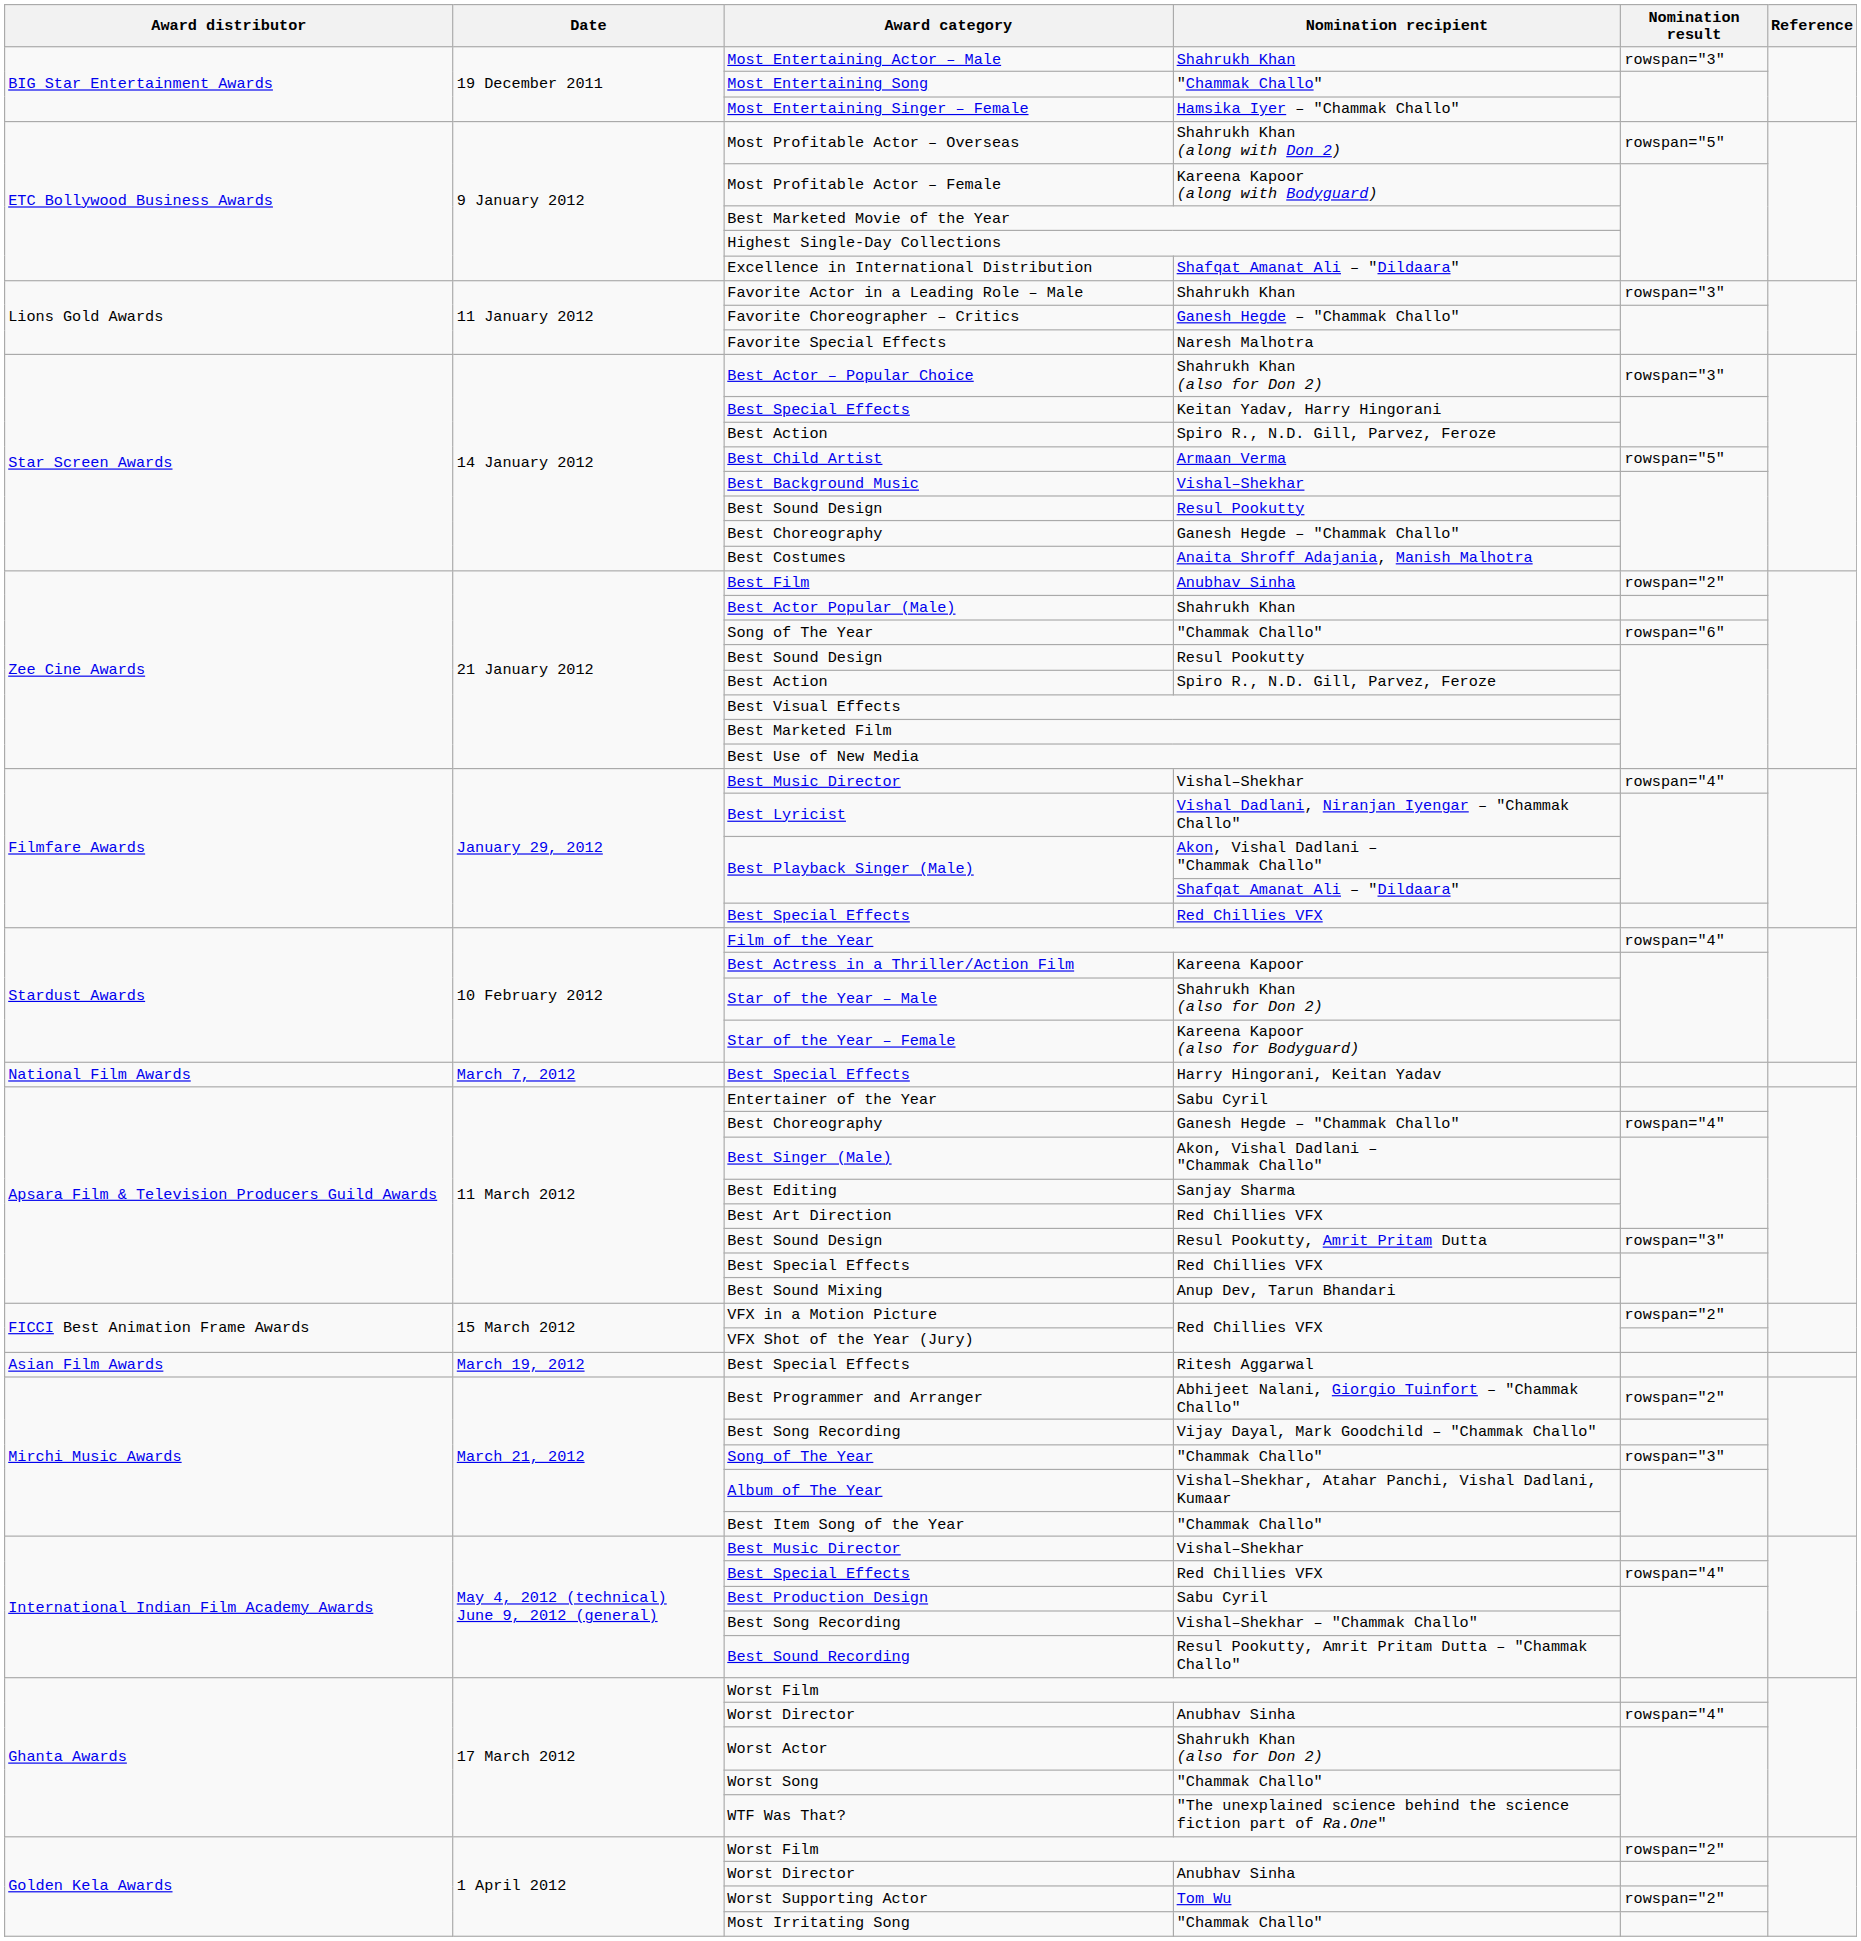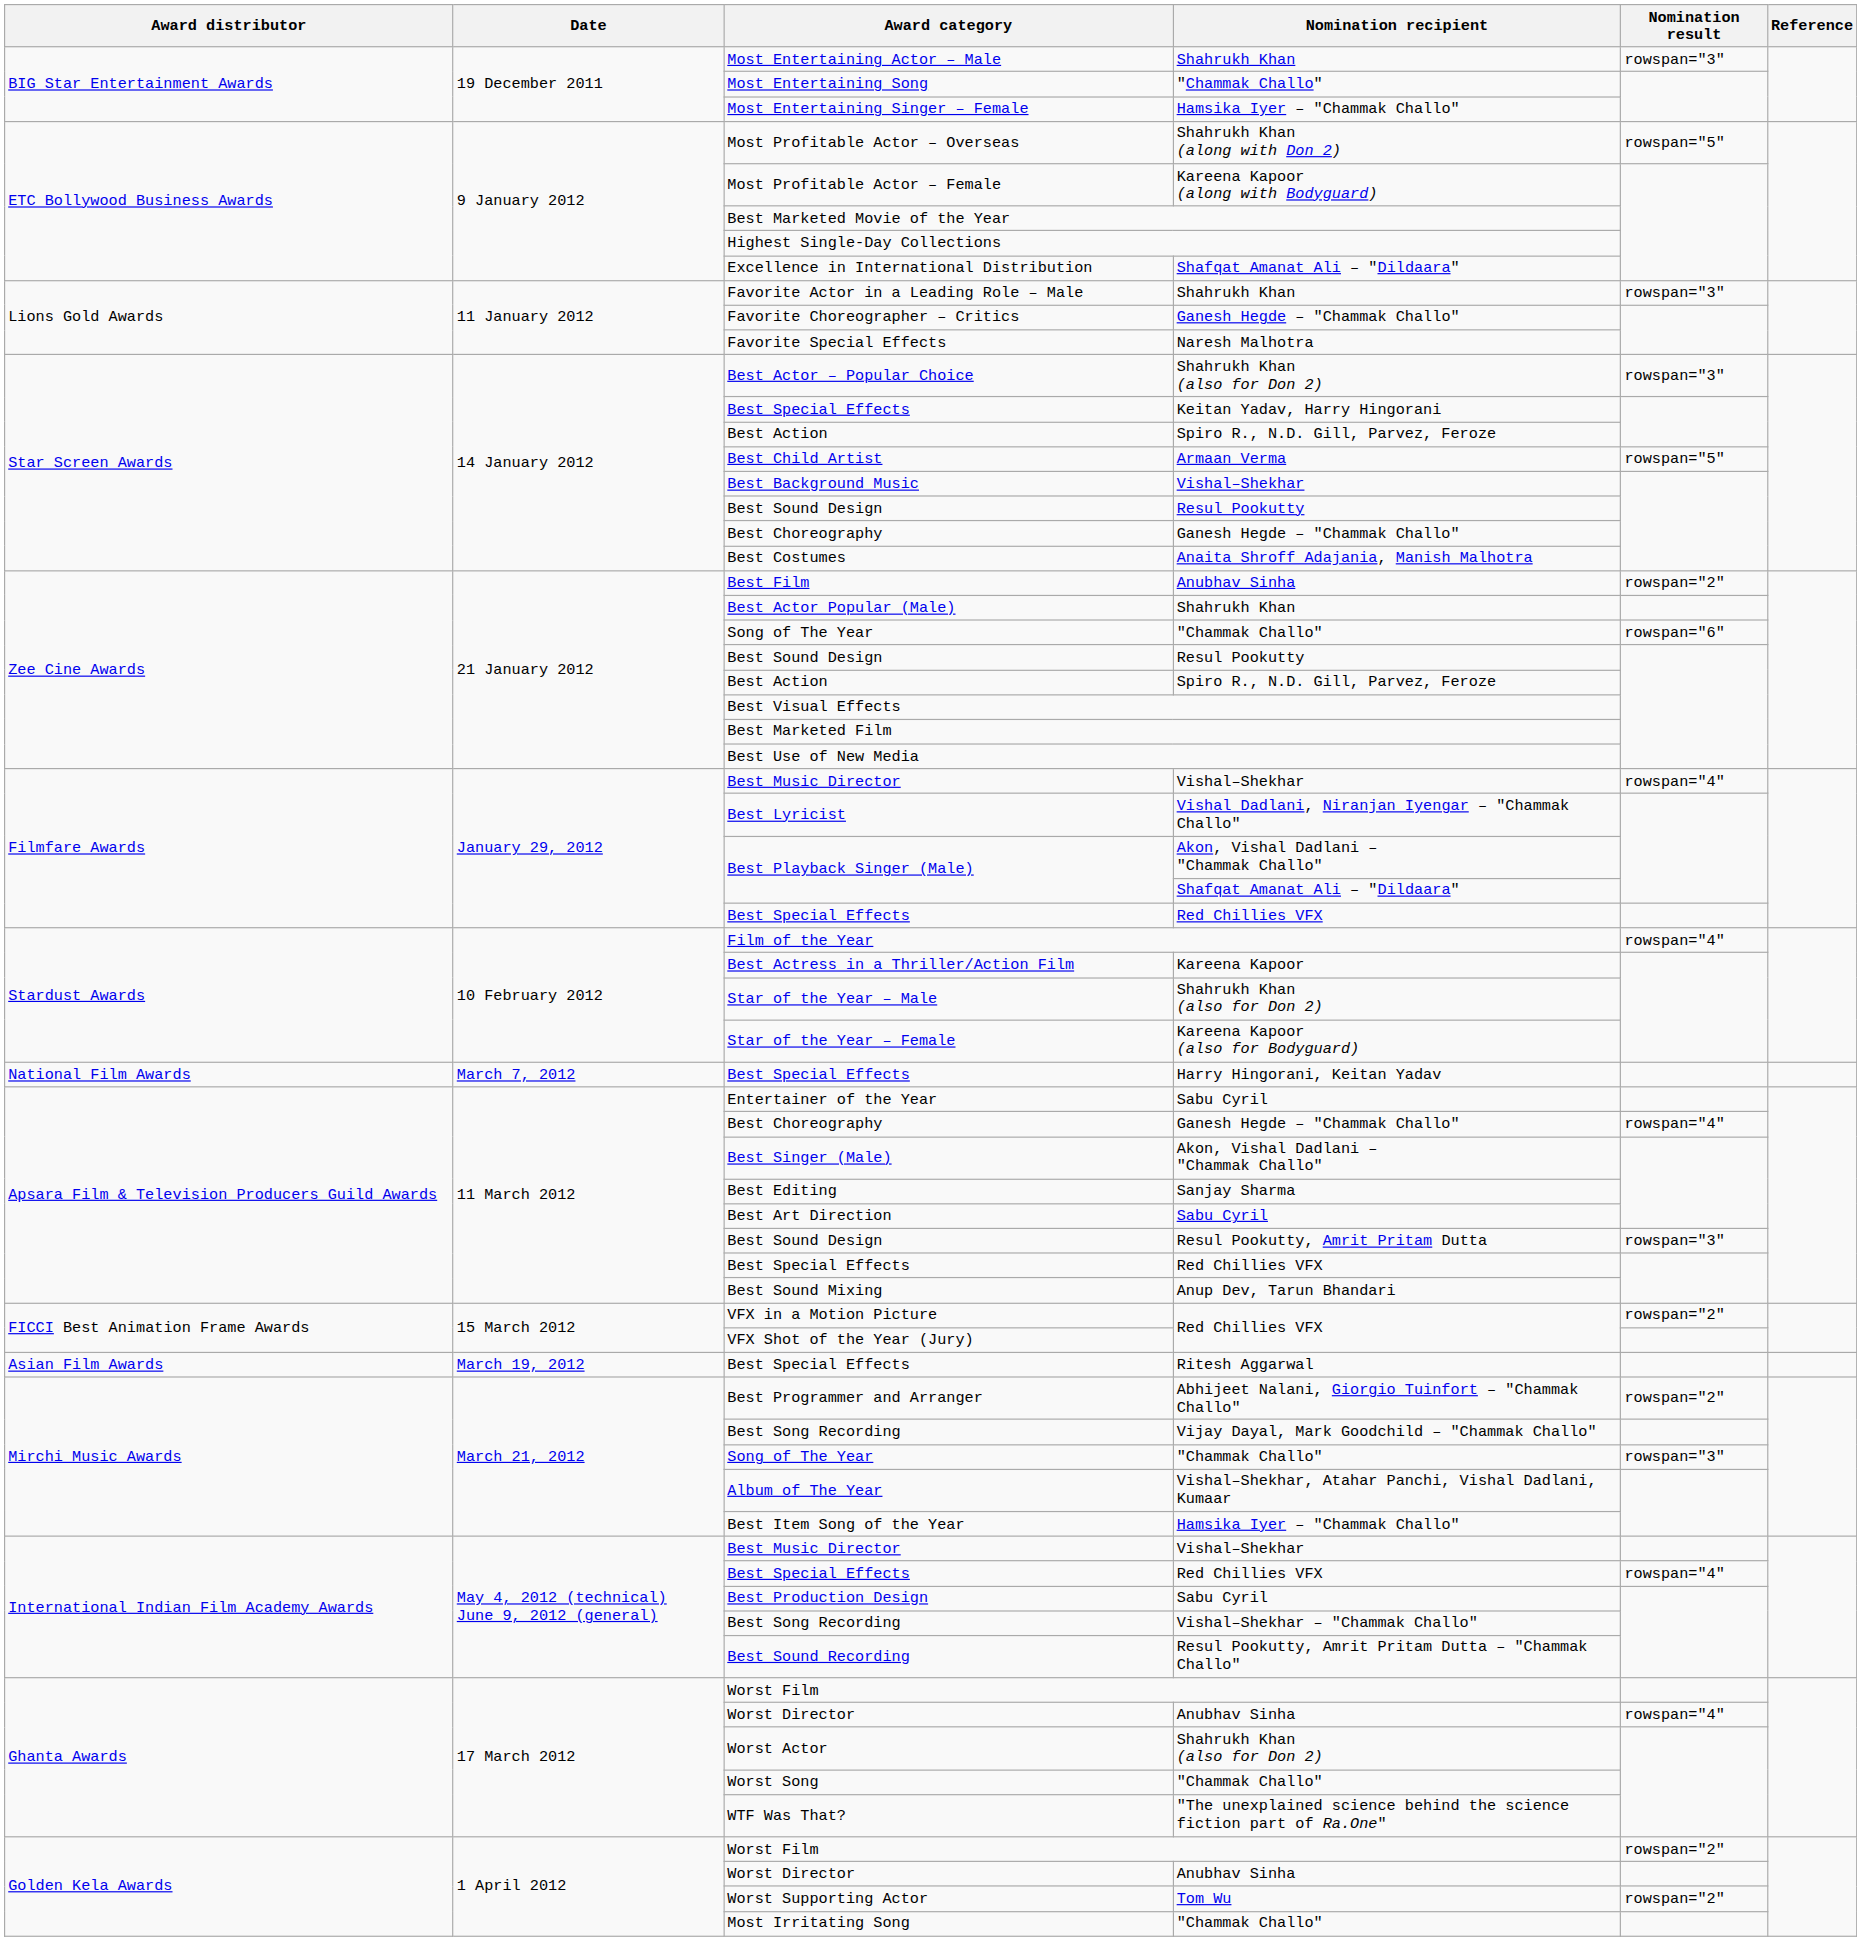(1250, 1216) Red Chillies VFX -> (1222, 1216) Sabu Cyril
(1250, 1524) "Chammak Challo" -> (1318, 1524) Hamsika Iyer – "Chammak Challo"
